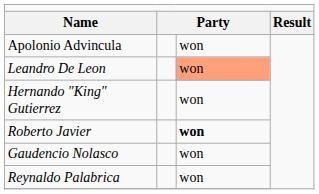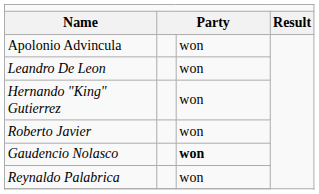(191, 69) lightsalmon background -> (191, 69) no background
(192, 131) bold -> (191, 131) normal
(191, 154) normal -> (192, 154) bold
